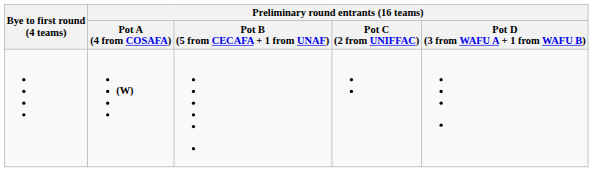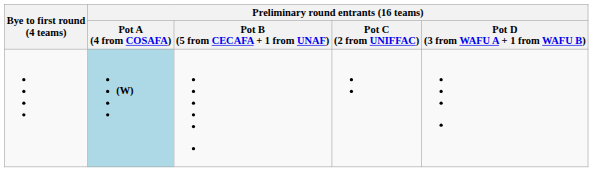(131, 97) no background -> (131, 97) lightblue background
